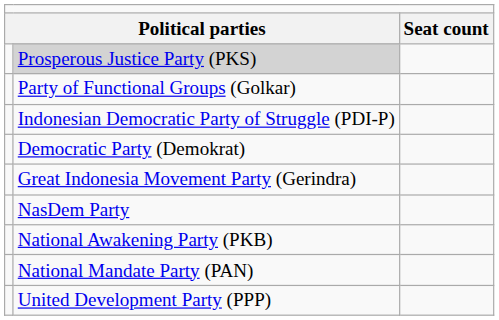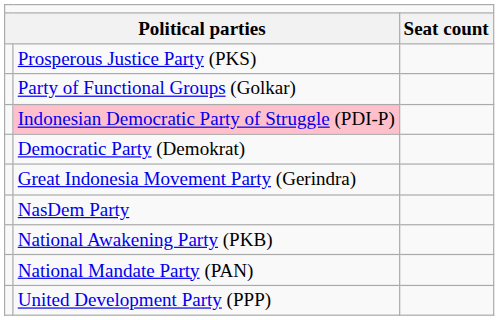(137, 58) lightgrey background -> (137, 58) no background
(206, 118) no background -> (206, 118) pink background
